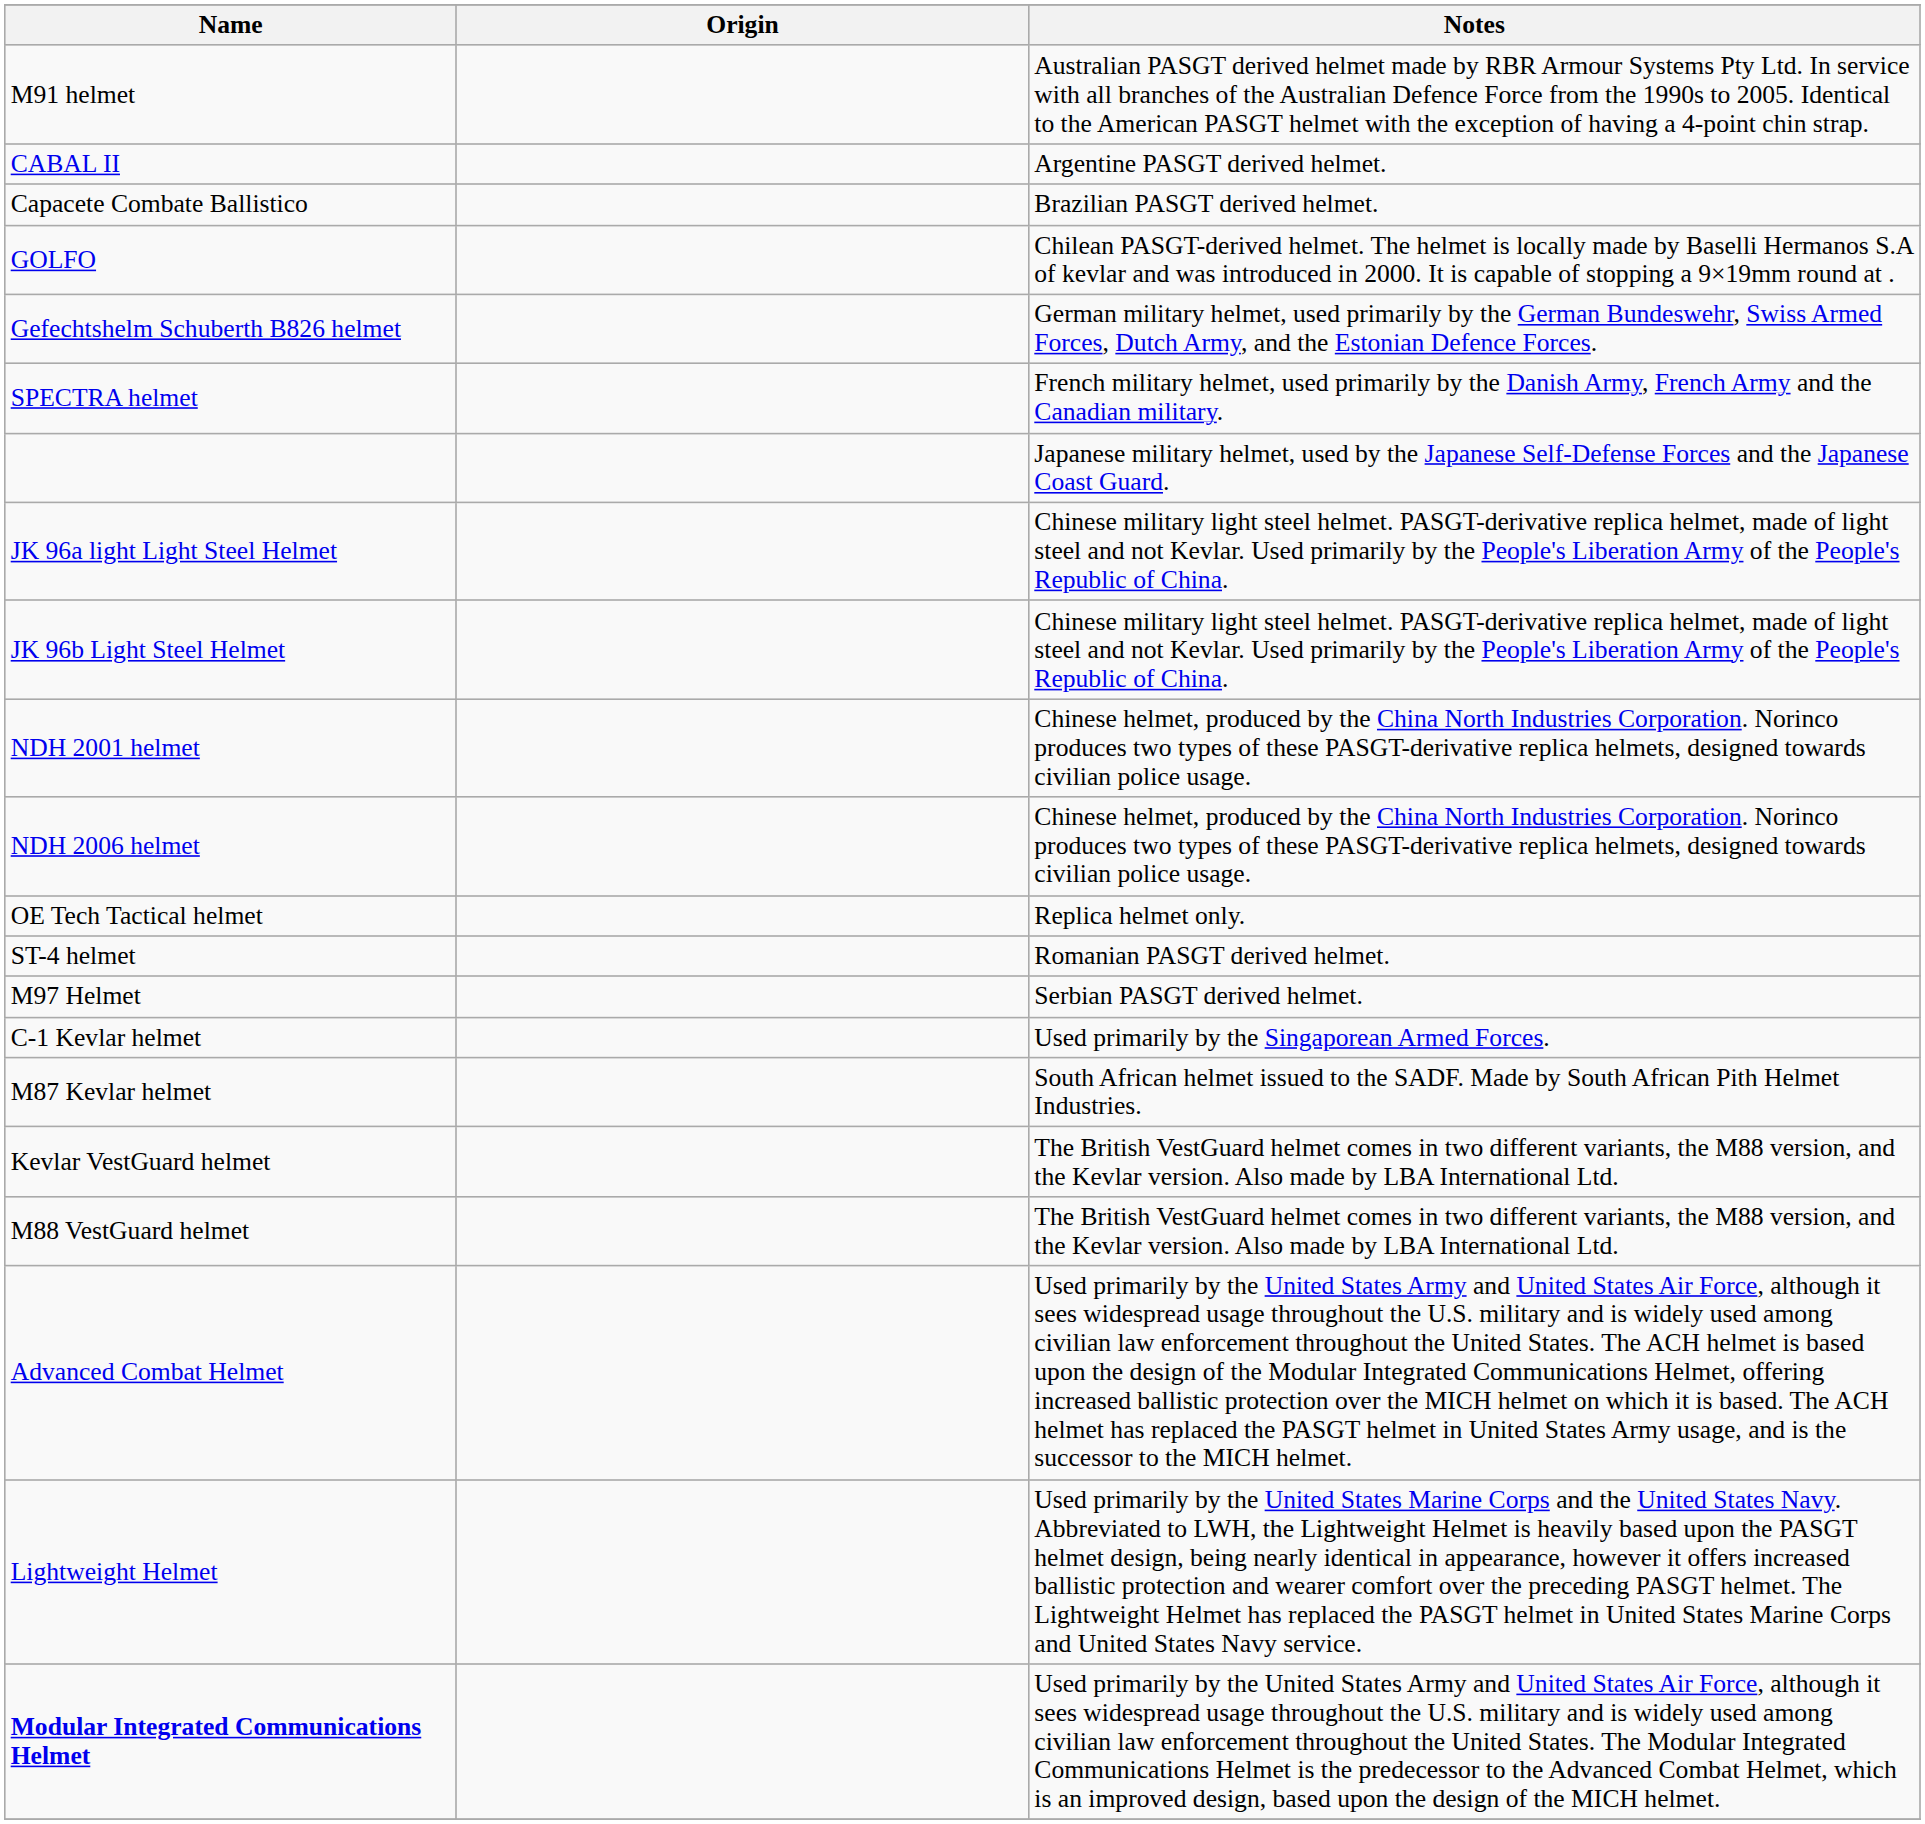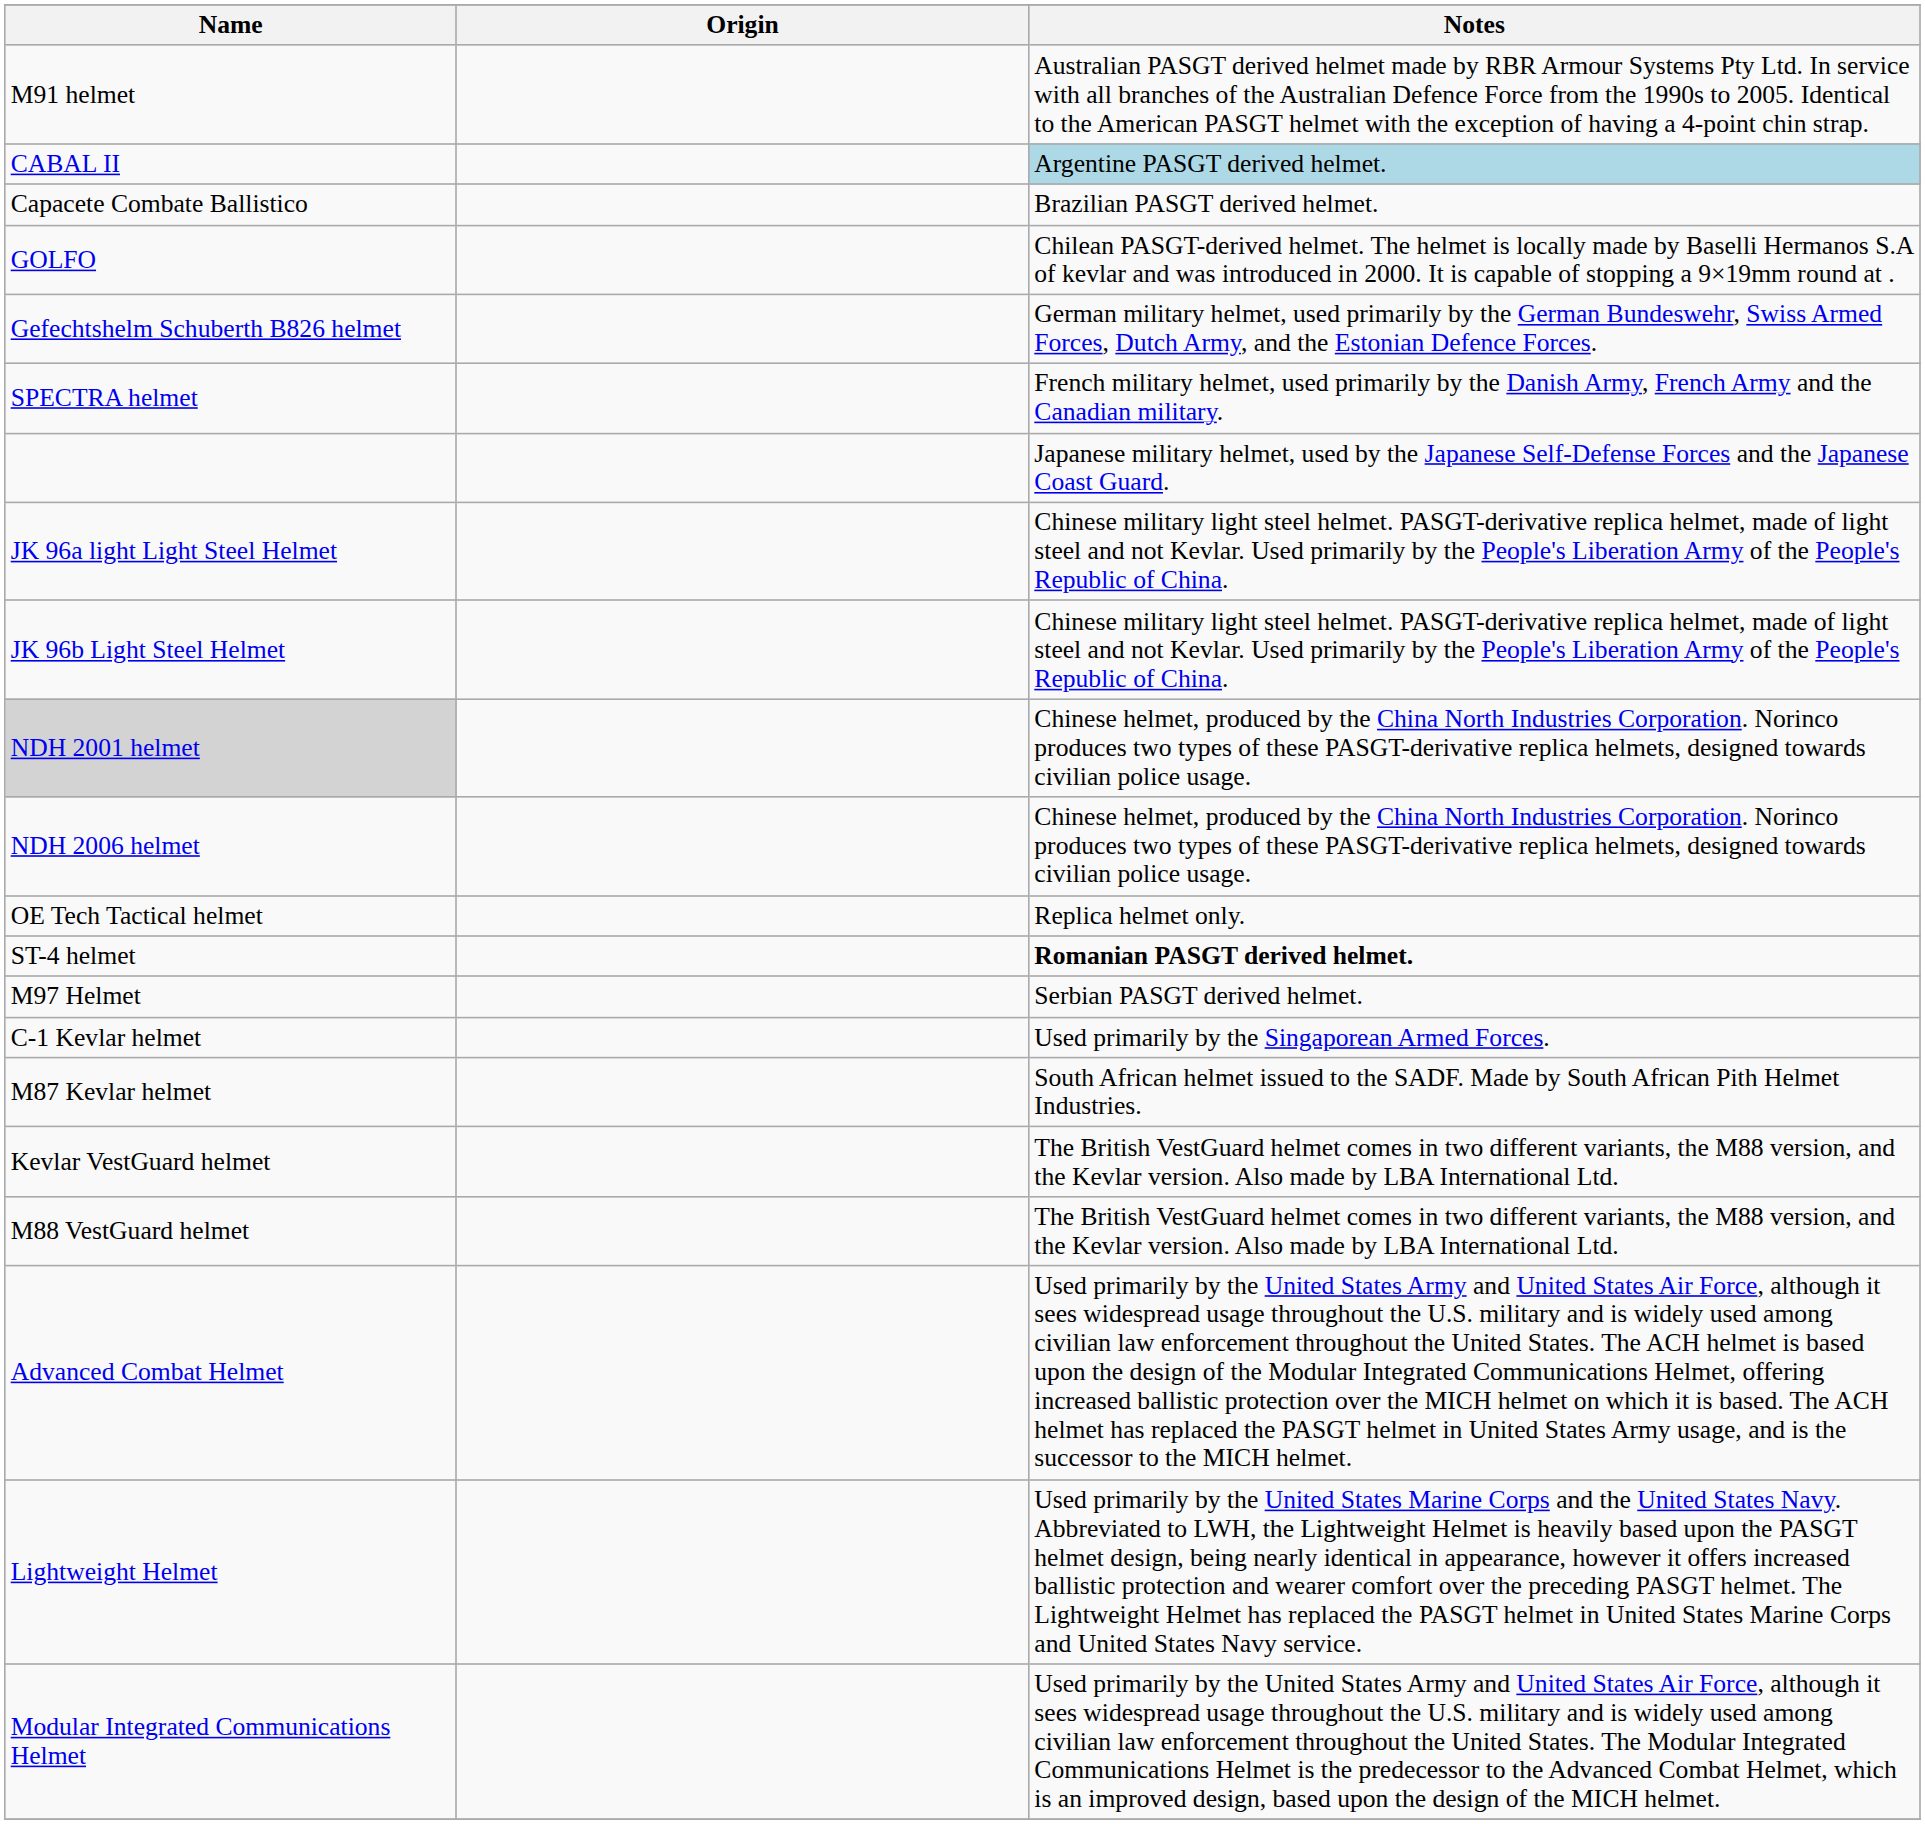(1210, 163) no background -> (1210, 163) lightblue background
(105, 747) no background -> (105, 747) lightgrey background
(1212, 955) normal -> (1224, 955) bold
(216, 1741) bold -> (201, 1741) normal
